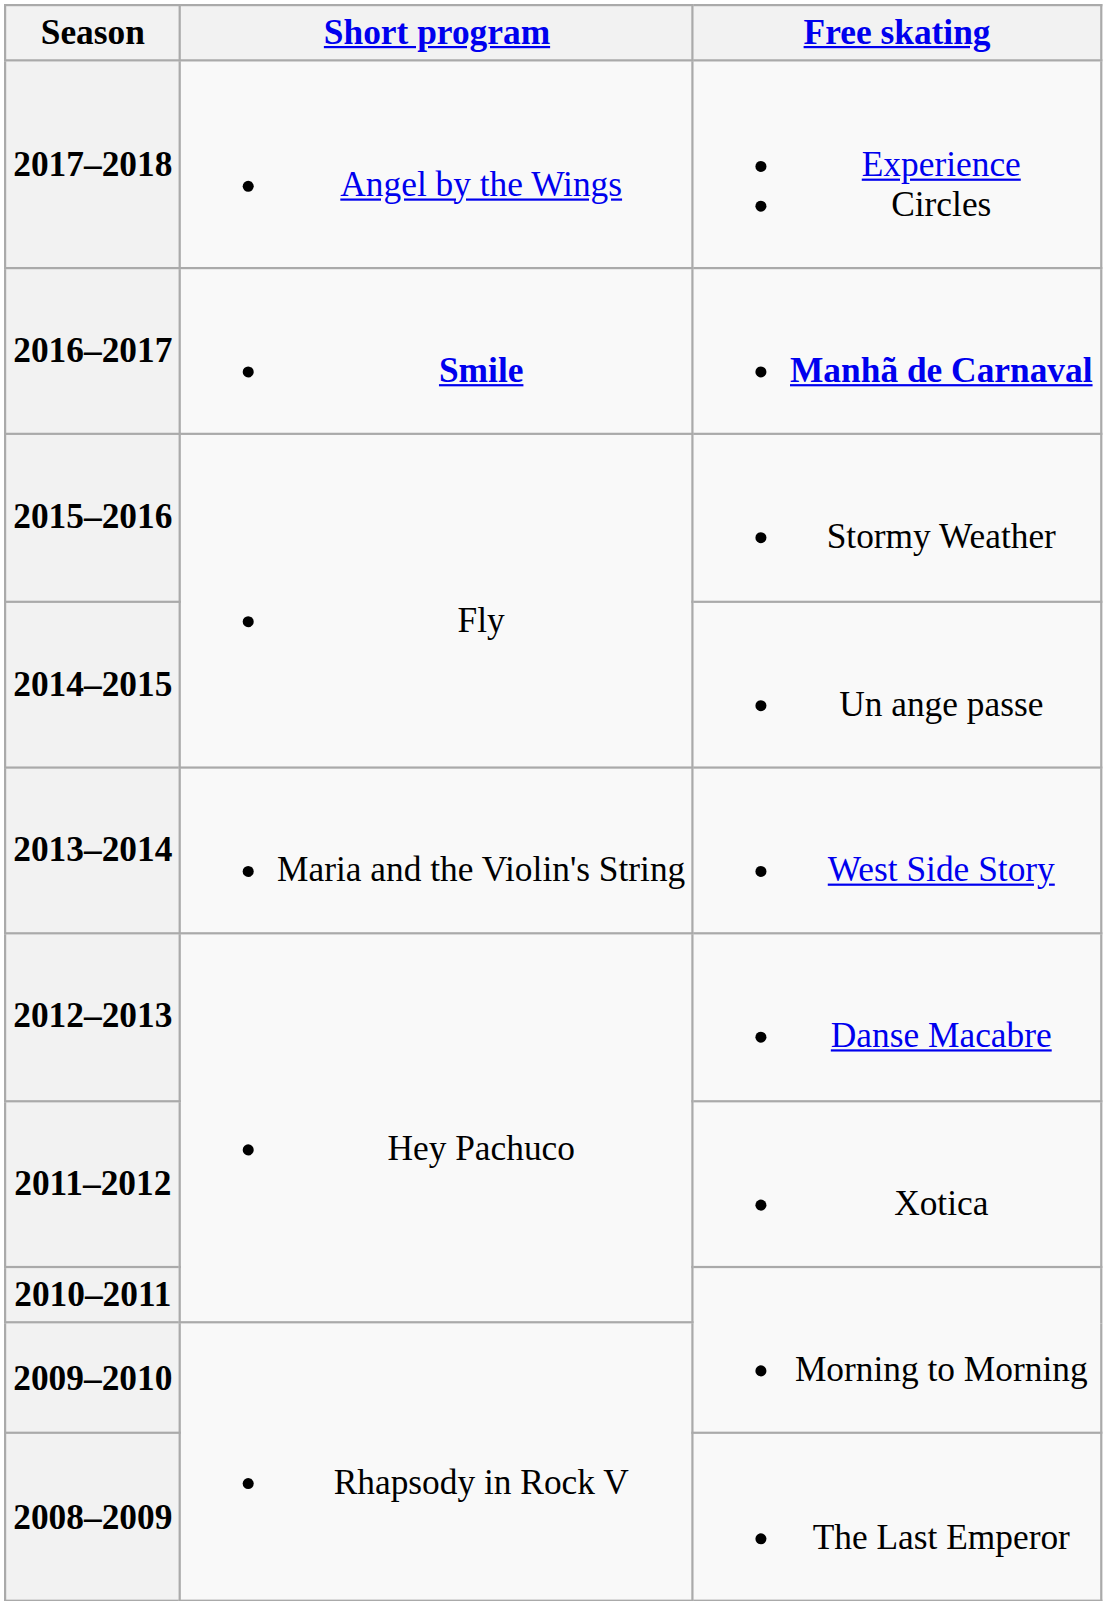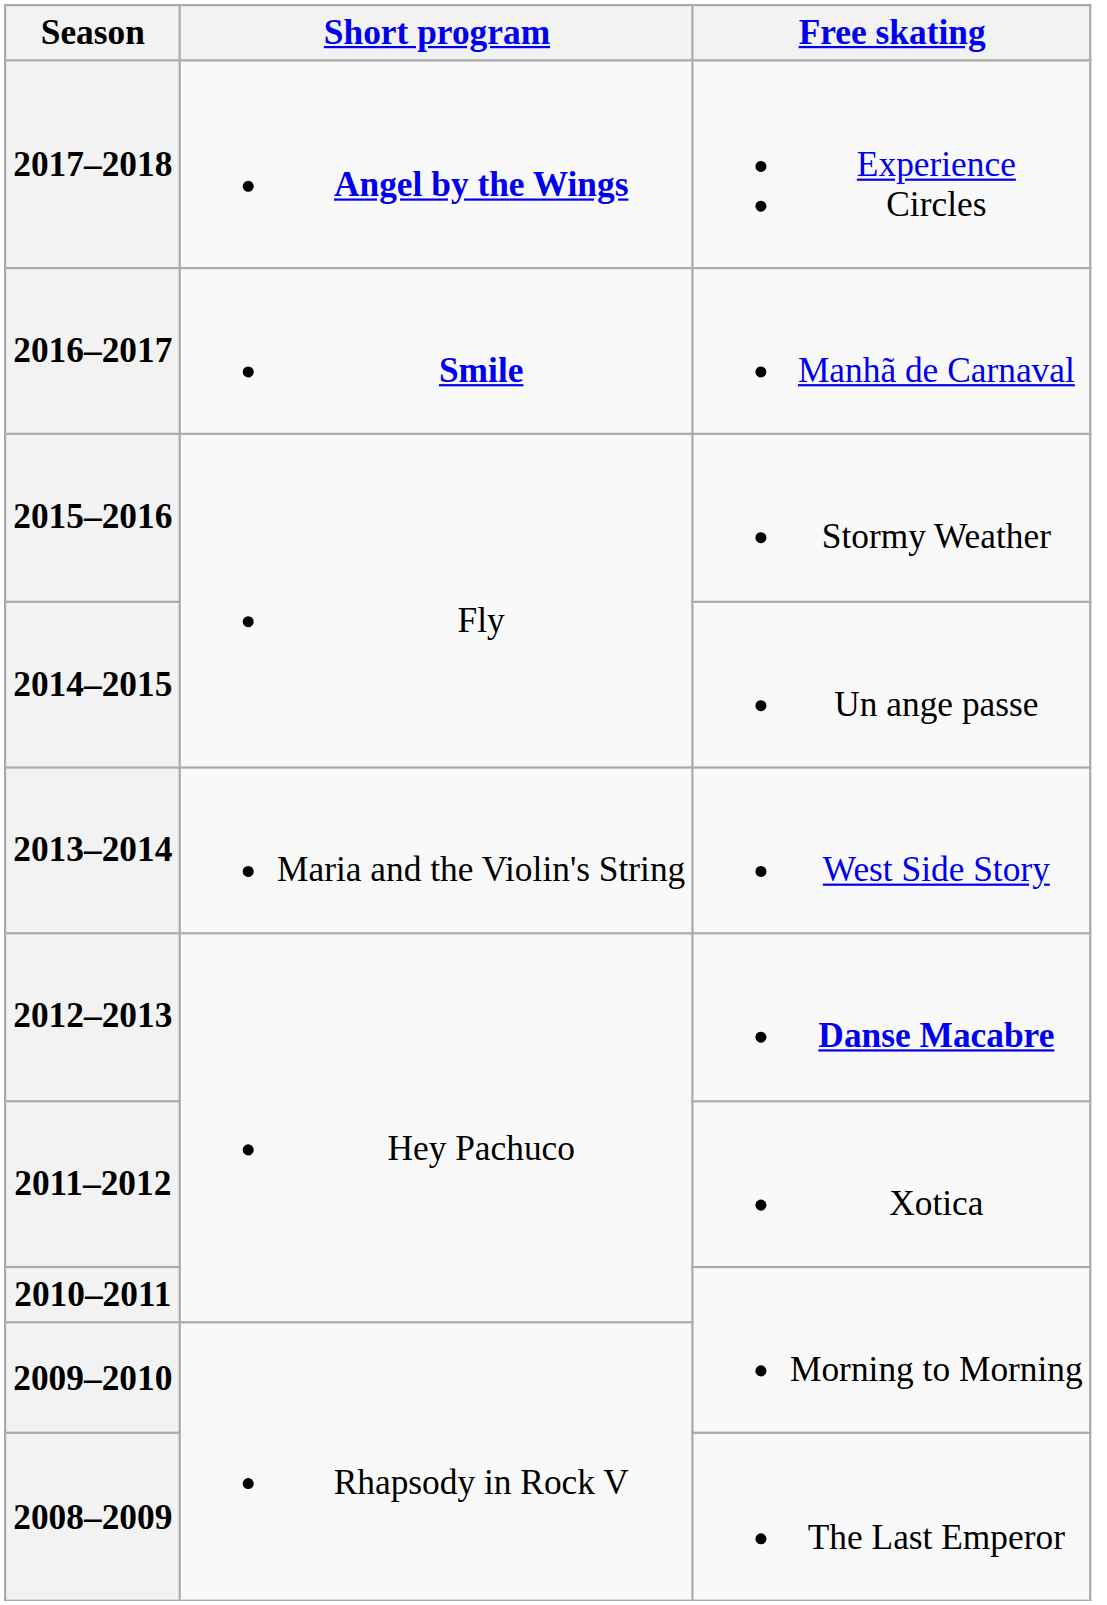(437, 184) normal -> (437, 184) bold
(897, 371) bold -> (892, 371) normal
(897, 1037) normal -> (892, 1037) bold
